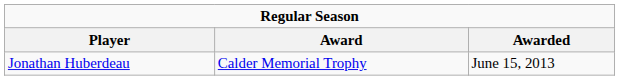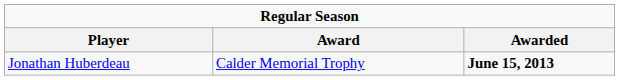(513, 63) normal -> (511, 63) bold
